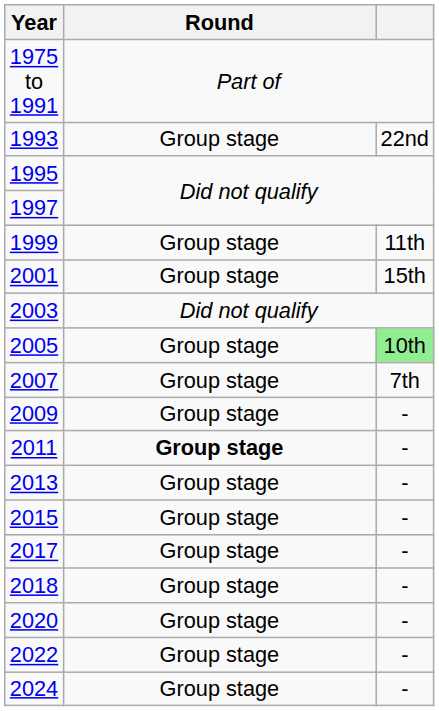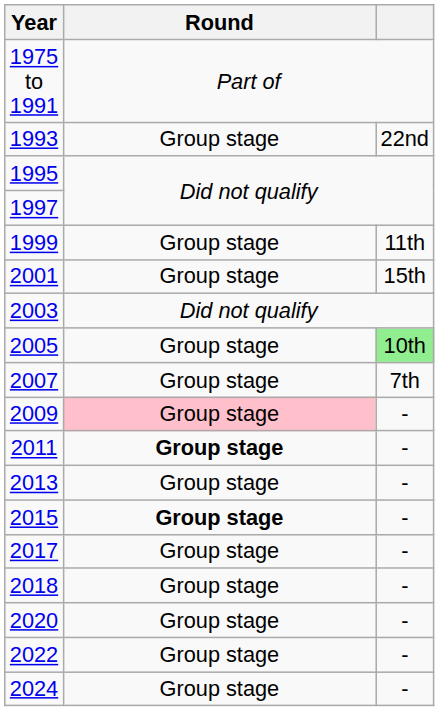(219, 414) no background -> (219, 414) pink background
(219, 517) normal -> (219, 517) bold
